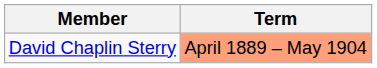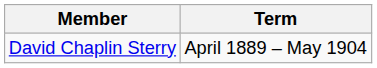(276, 47) lightsalmon background -> (276, 47) no background
